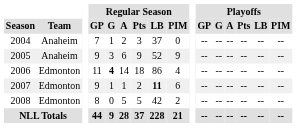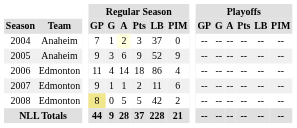(124, 41) no background -> (124, 41) lightyellow background
(111, 71) bold -> (111, 71) normal
(157, 86) bold -> (157, 86) normal
(97, 100) no background -> (97, 100) khaki background
